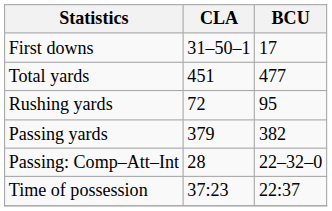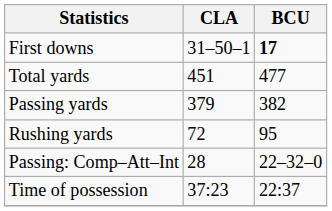(268, 47) normal -> (268, 47) bold
rows swapped: (61, 104) <-> (58, 133)
